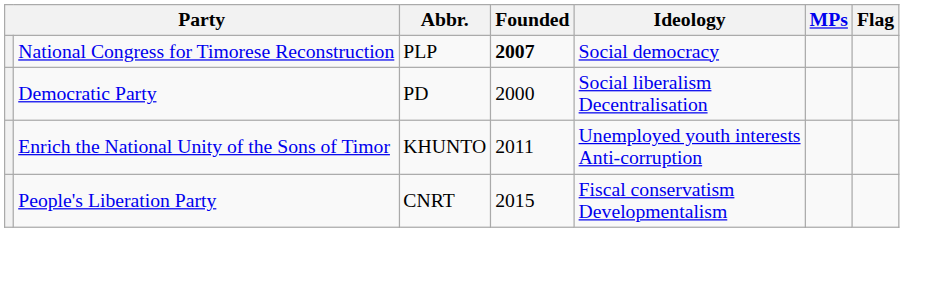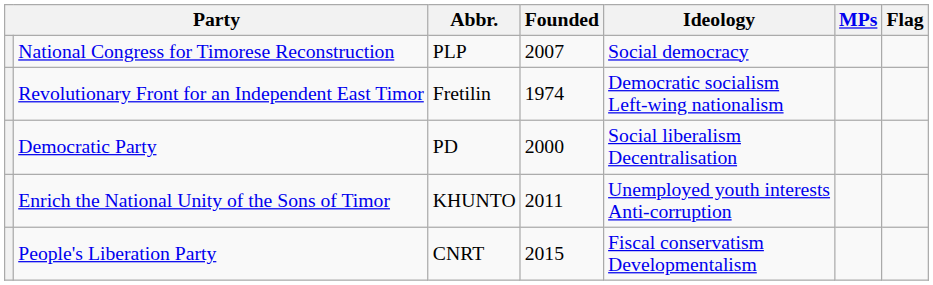(515, 51) bold -> (544, 51) normal
+ row: (221, 93)
